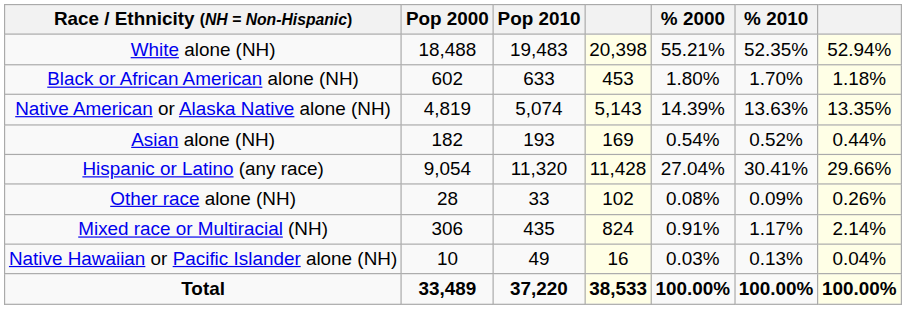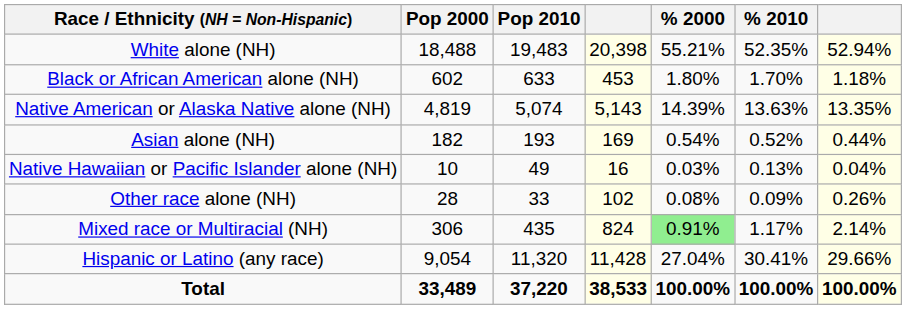rows swapped: (203, 259) <-> (203, 169)
(693, 229) no background -> (693, 229) lightgreen background
